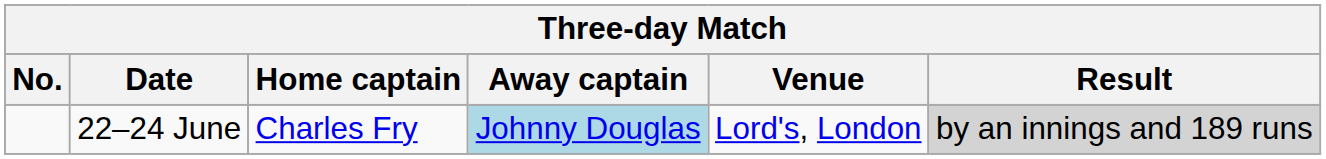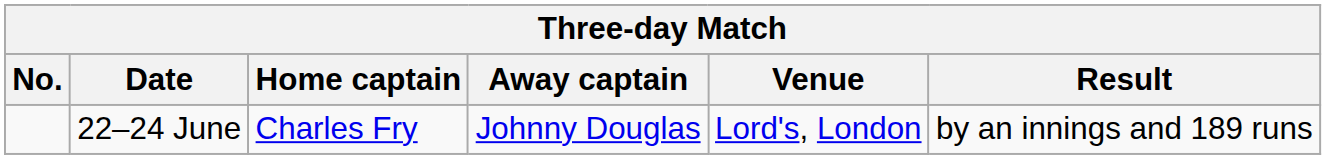(588, 128) lightblue background -> (588, 128) no background
(1124, 128) lightgrey background -> (1124, 128) no background
